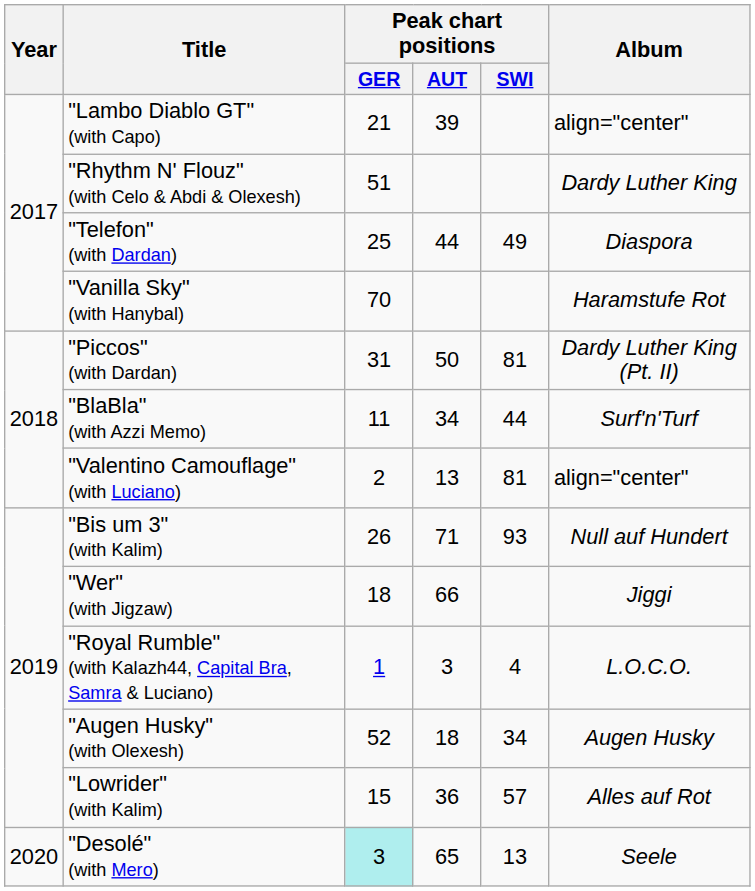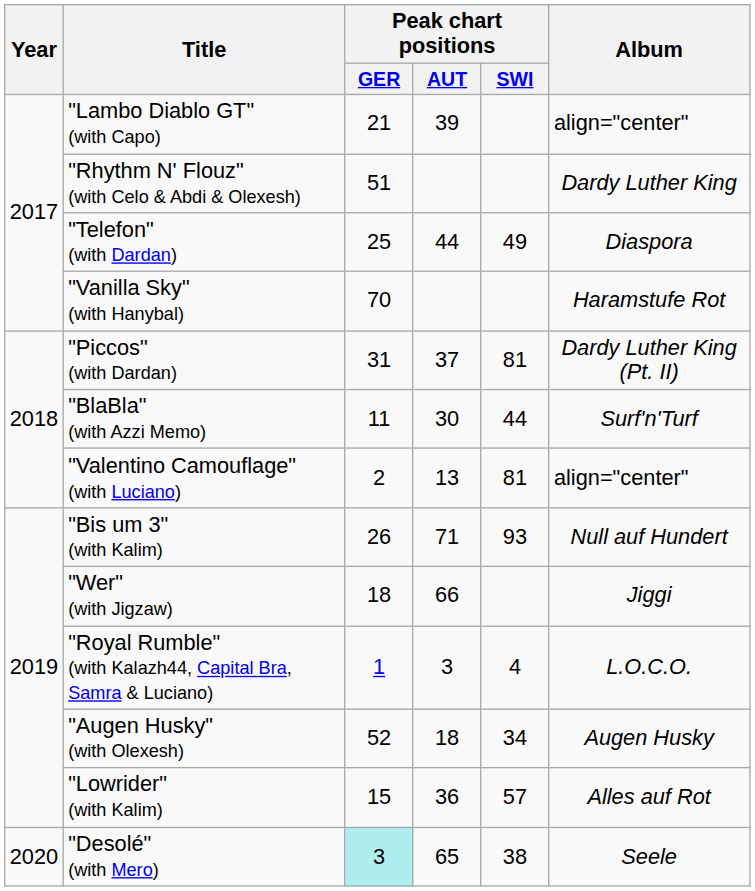(447, 359) 50 -> (447, 359) 37
(447, 418) 34 -> (447, 418) 30
(515, 856) 13 -> (515, 856) 38
